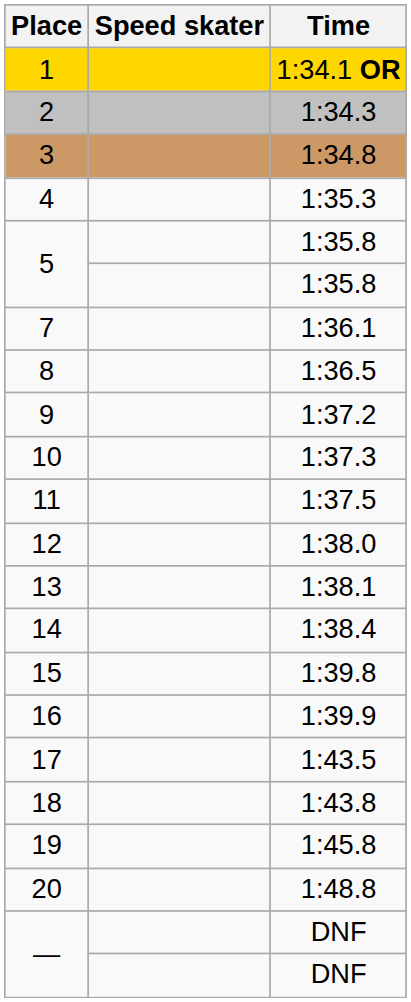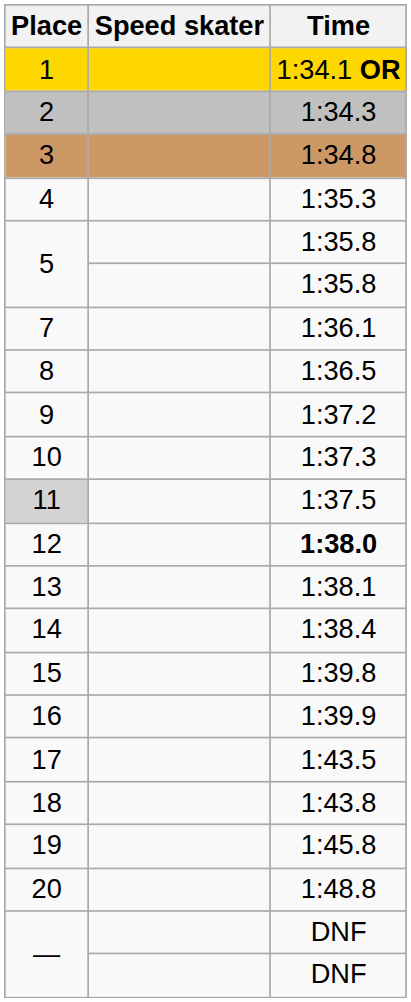(47, 500) no background -> (47, 500) lightgrey background
(339, 543) normal -> (339, 543) bold
